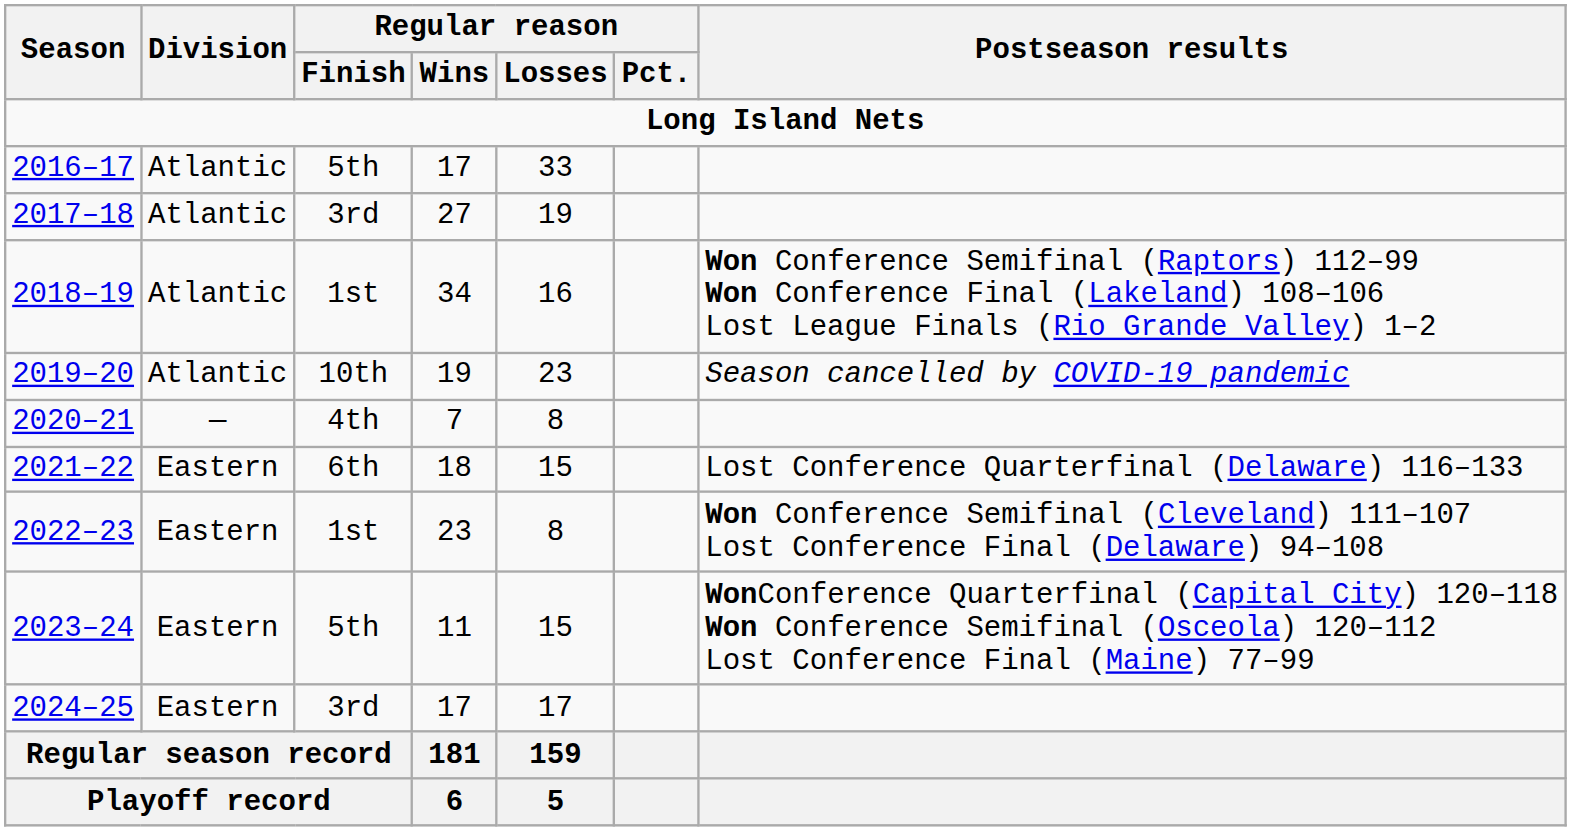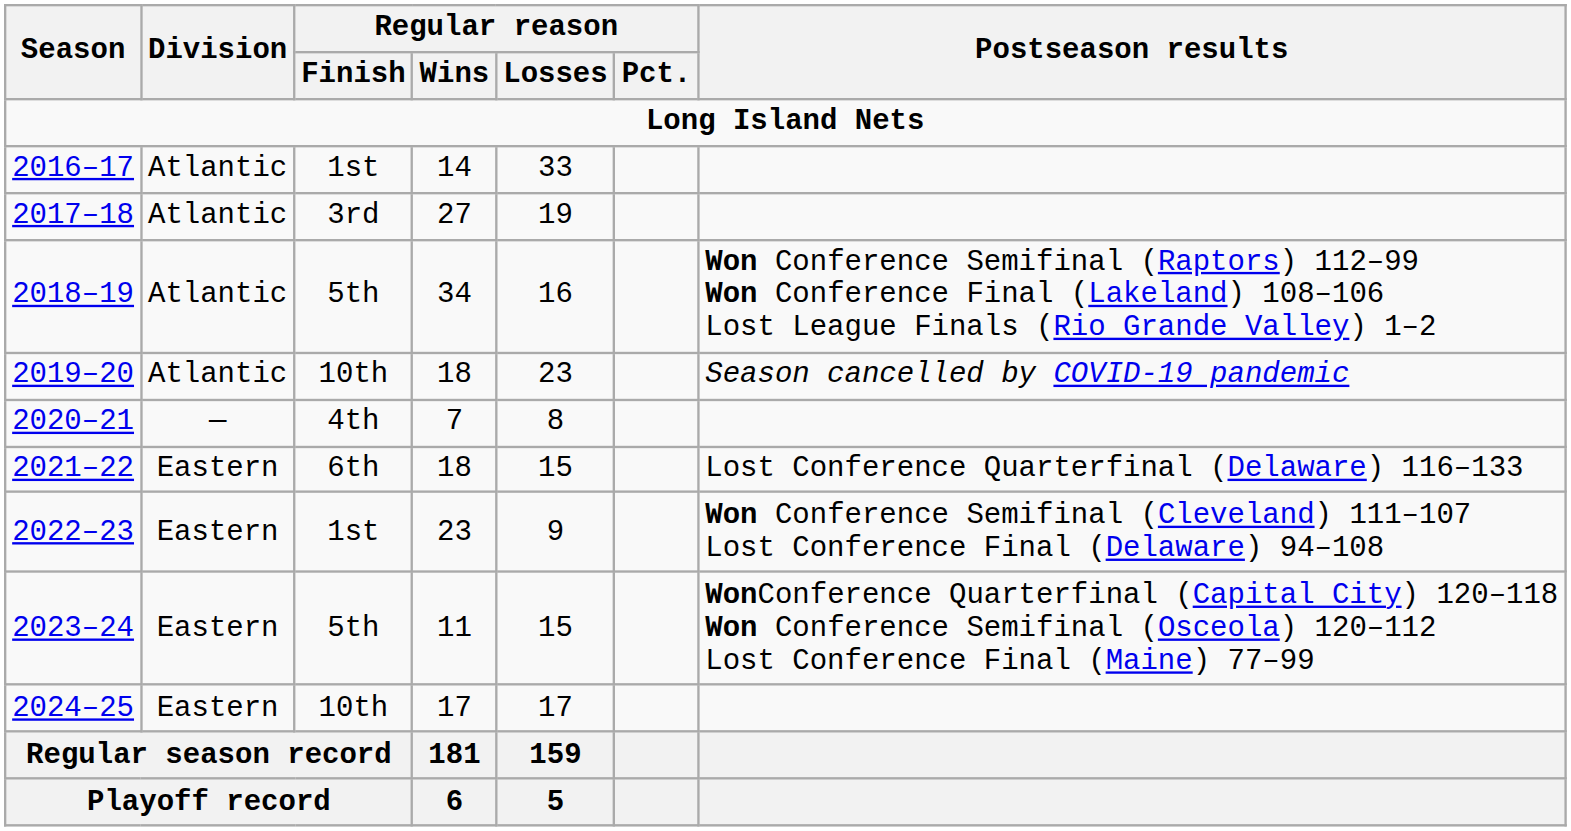(353, 170) 5th -> (353, 170) 1st
(454, 170) 17 -> (454, 170) 14
(353, 296) 1st -> (353, 296) 5th
(454, 376) 19 -> (454, 376) 18
(555, 533) 8 -> (555, 533) 9
(353, 709) 3rd -> (353, 709) 10th
